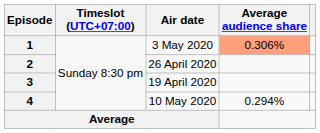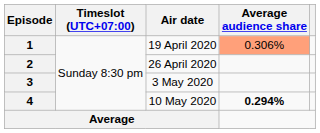(182, 45) 3 May 2020 -> (182, 45) 19 April 2020
(182, 82) 19 April 2020 -> (182, 82) 3 May 2020
(264, 100) normal -> (264, 100) bold
